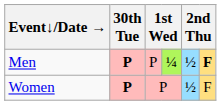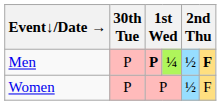(127, 62) bold -> (127, 62) normal
(153, 62) normal -> (153, 62) bold
(127, 88) bold -> (127, 88) normal
